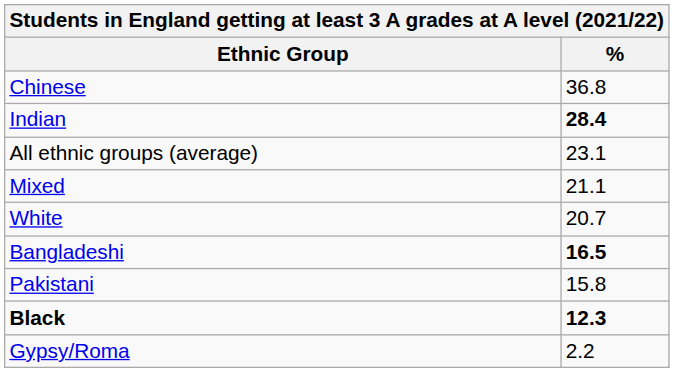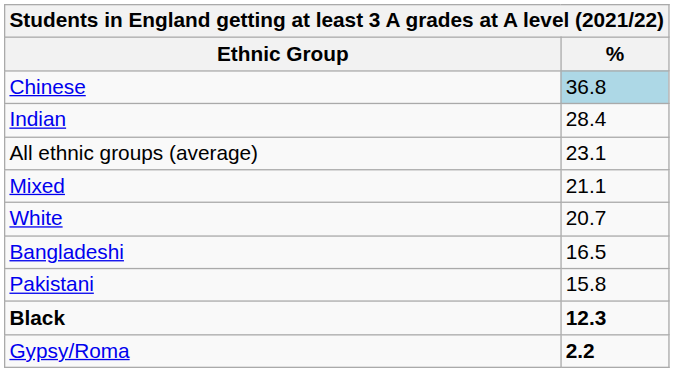(586, 86) no background -> (586, 86) lightblue background
(586, 119) bold -> (586, 119) normal
(586, 251) bold -> (586, 251) normal
(580, 350) normal -> (580, 350) bold
